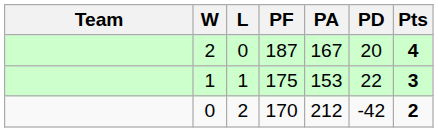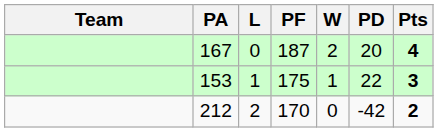columns swapped: (210, 19) <-> (326, 19)
